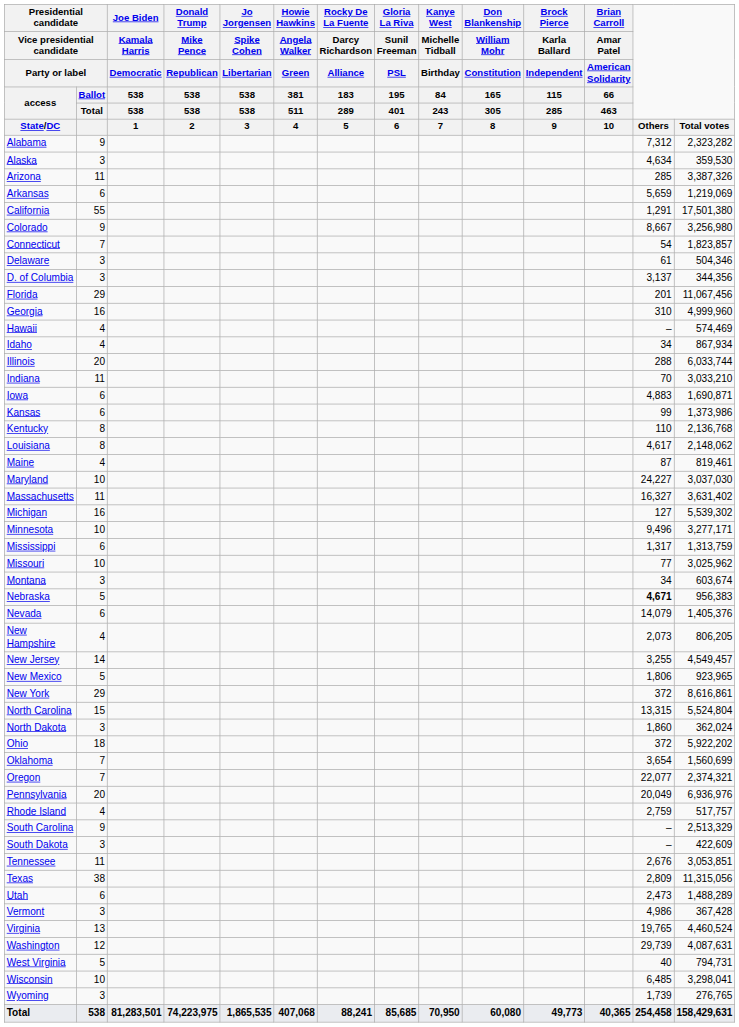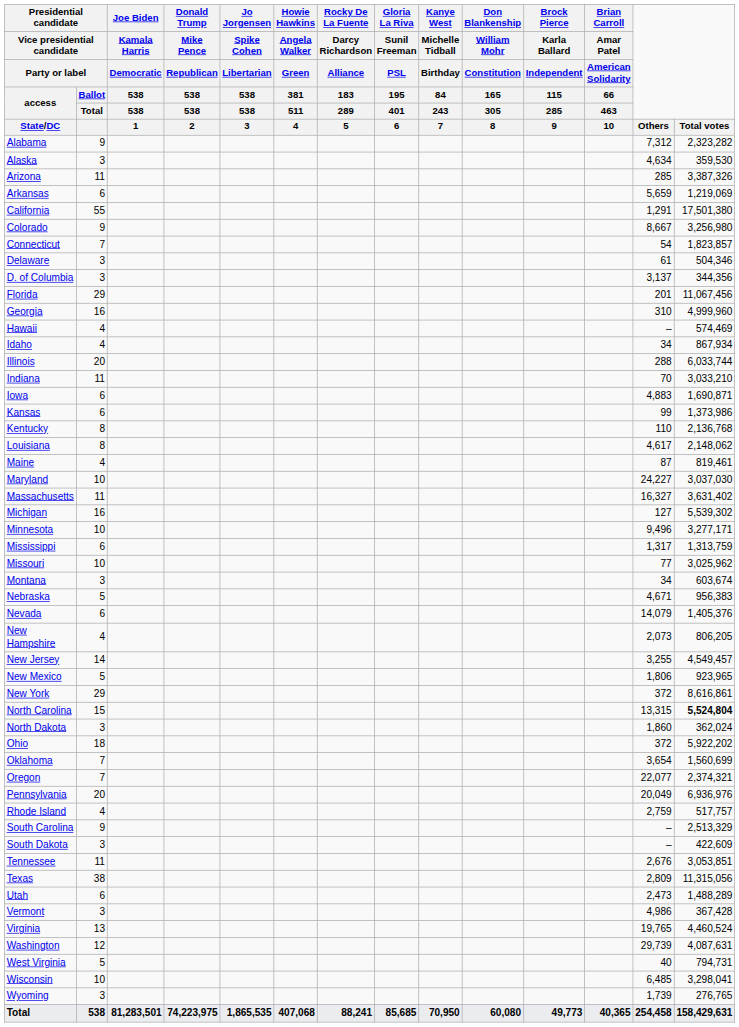(659, 598) bold -> (659, 598) normal
(710, 711) normal -> (710, 711) bold
